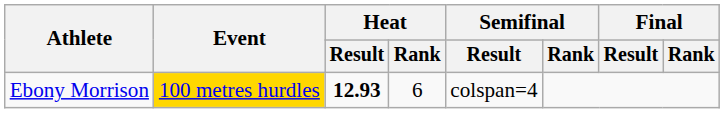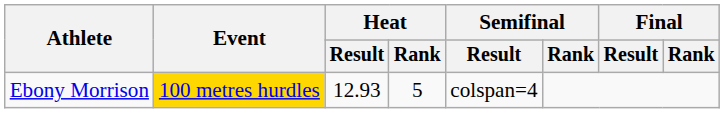(357, 90) bold -> (357, 90) normal
(417, 90) 6 -> (417, 90) 5
